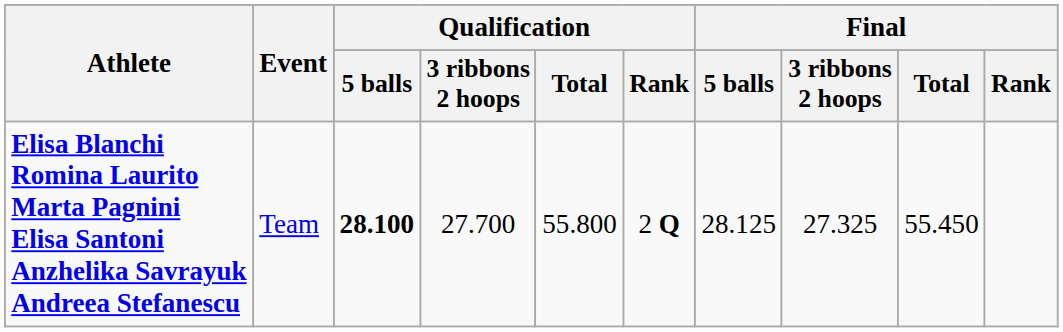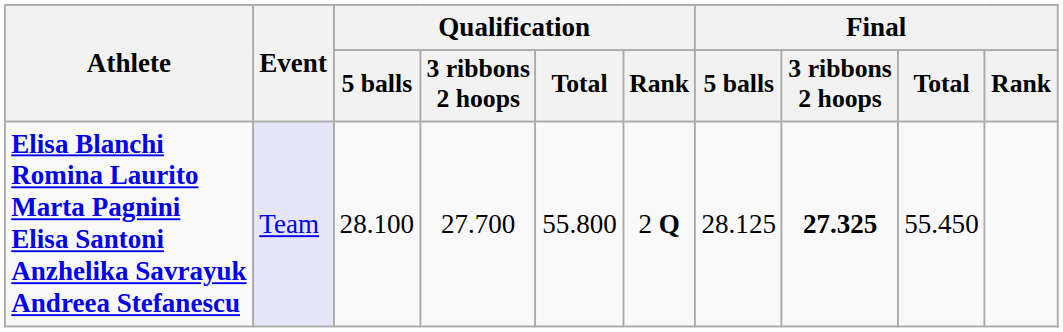(289, 224) no background -> (289, 224) lavender background
(377, 224) bold -> (377, 224) normal
(840, 224) normal -> (840, 224) bold
